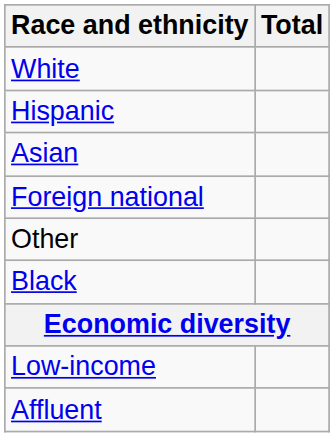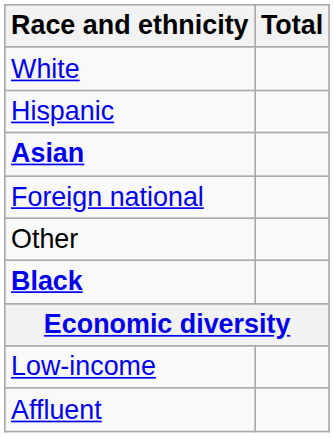(45, 153) normal -> (48, 153) bold
(44, 281) normal -> (47, 281) bold
